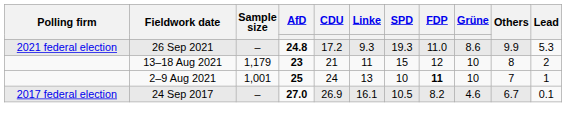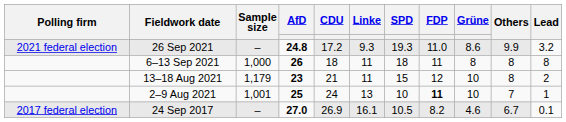(546, 48) 5.3 -> (546, 48) 3.2
+ row: (183, 63)
